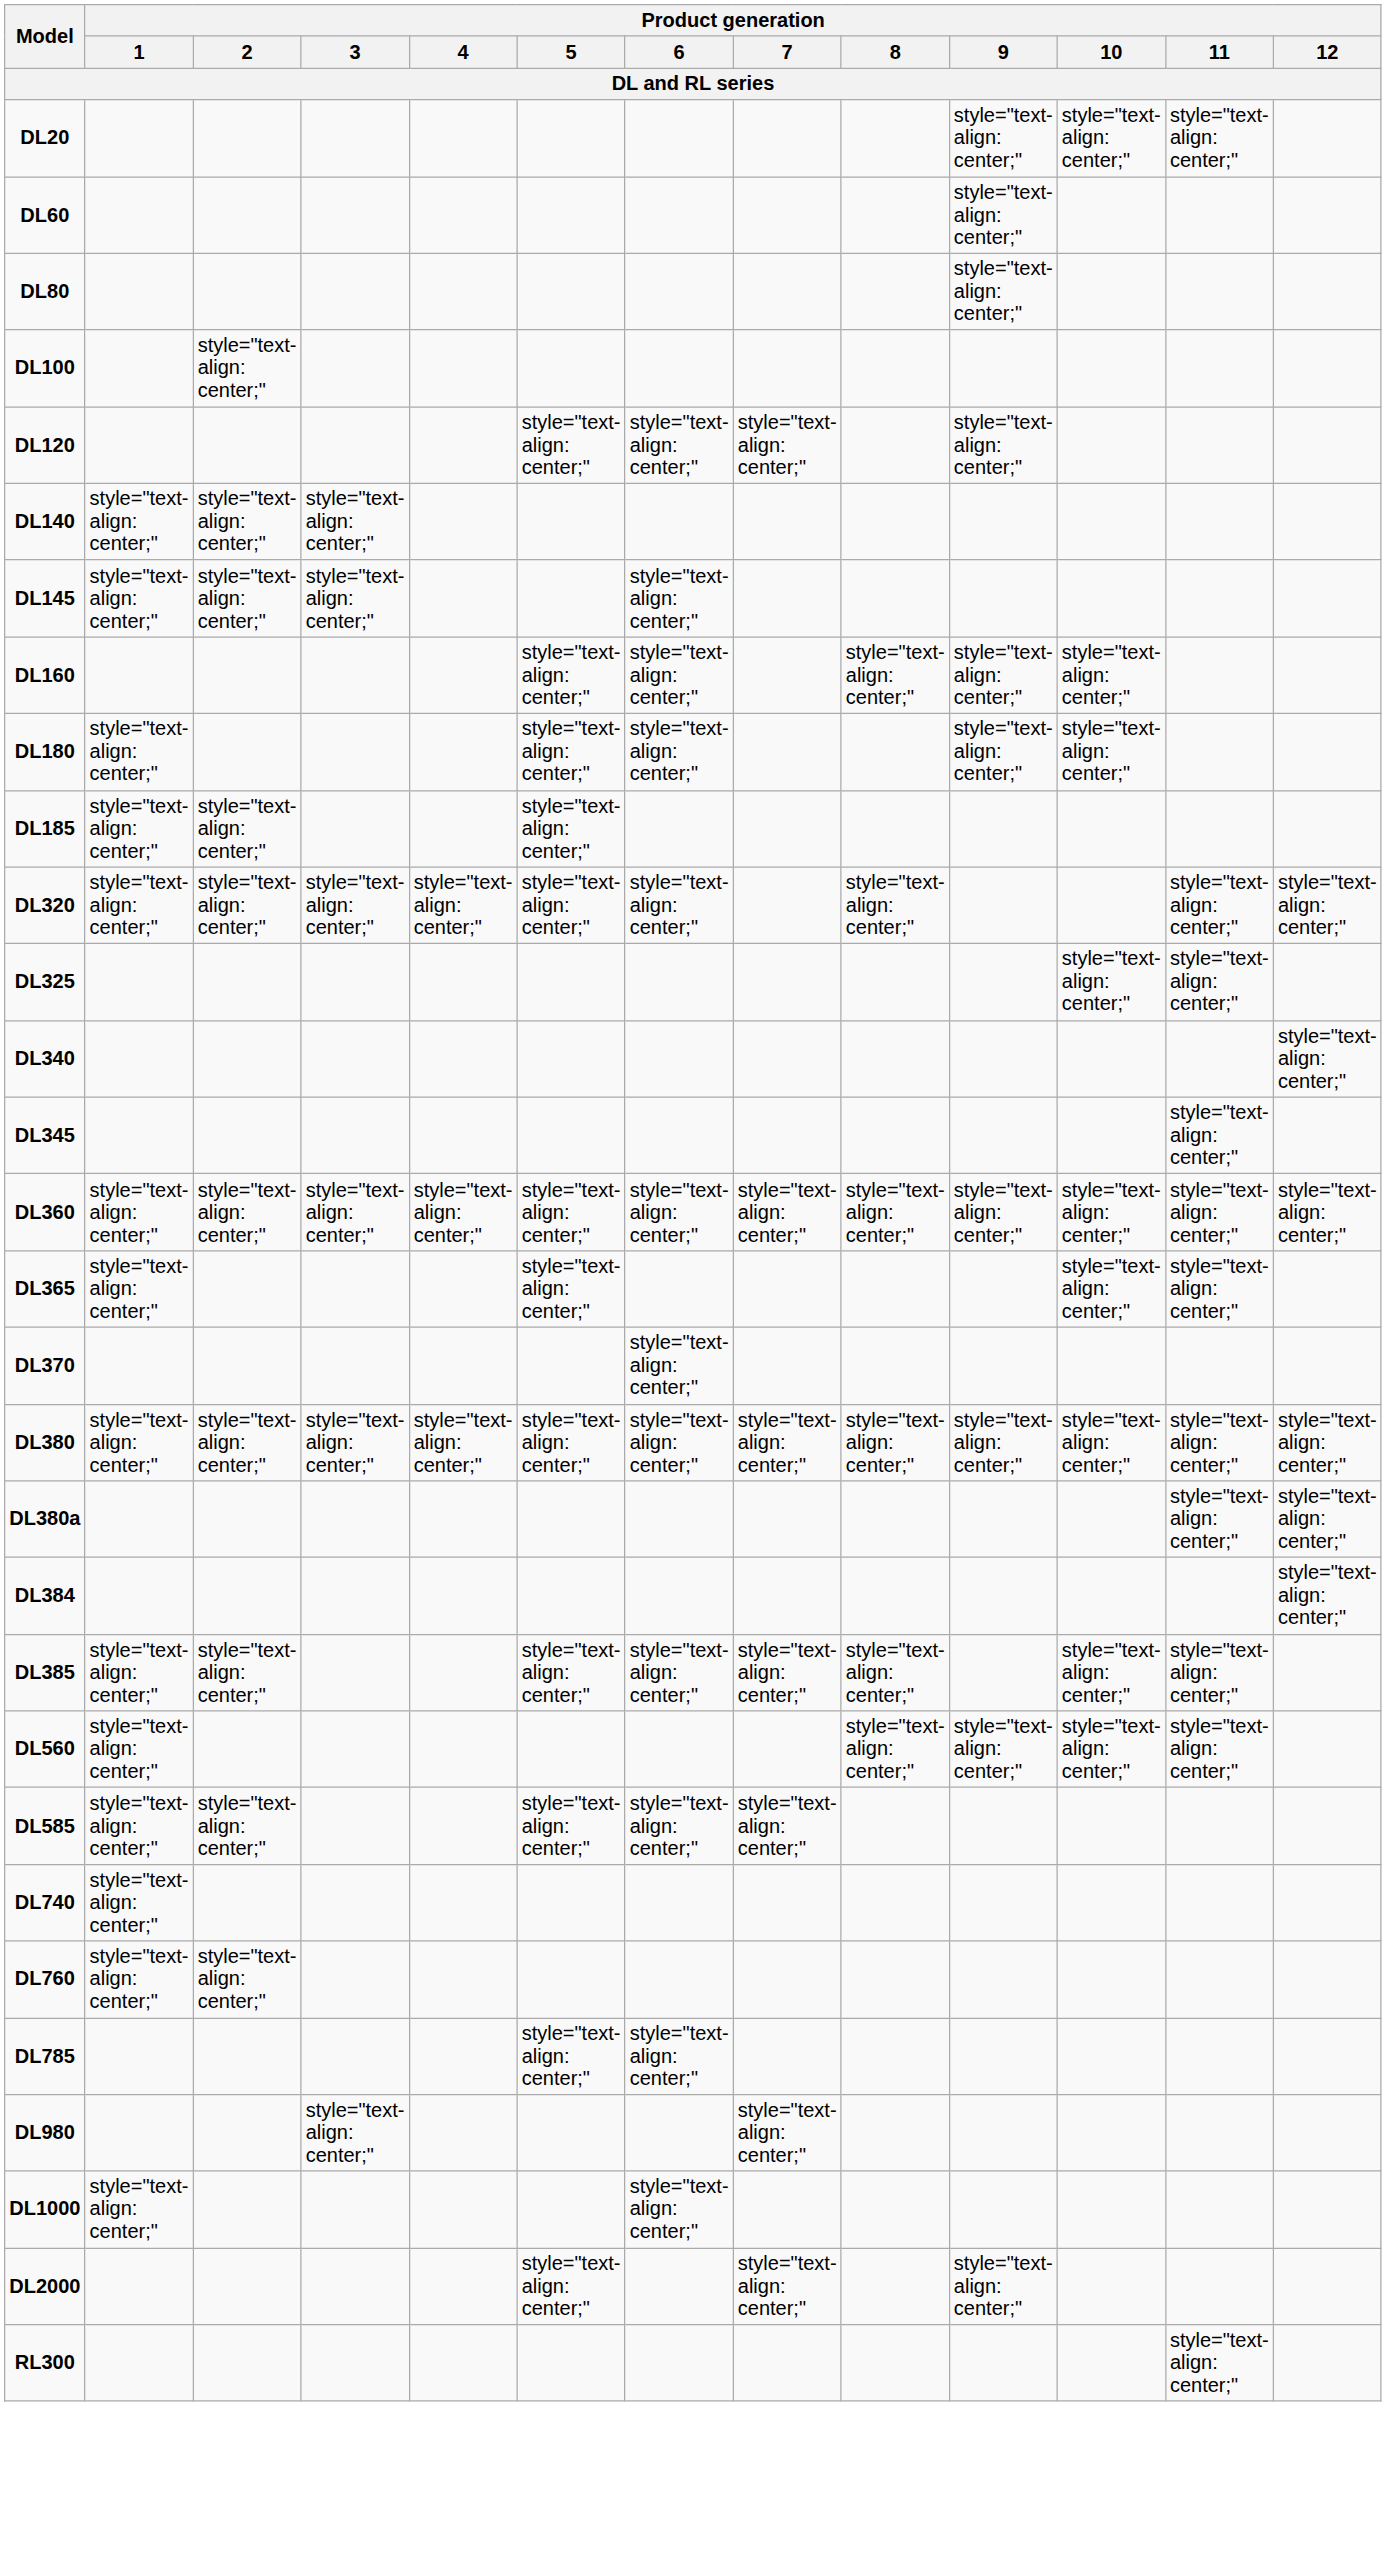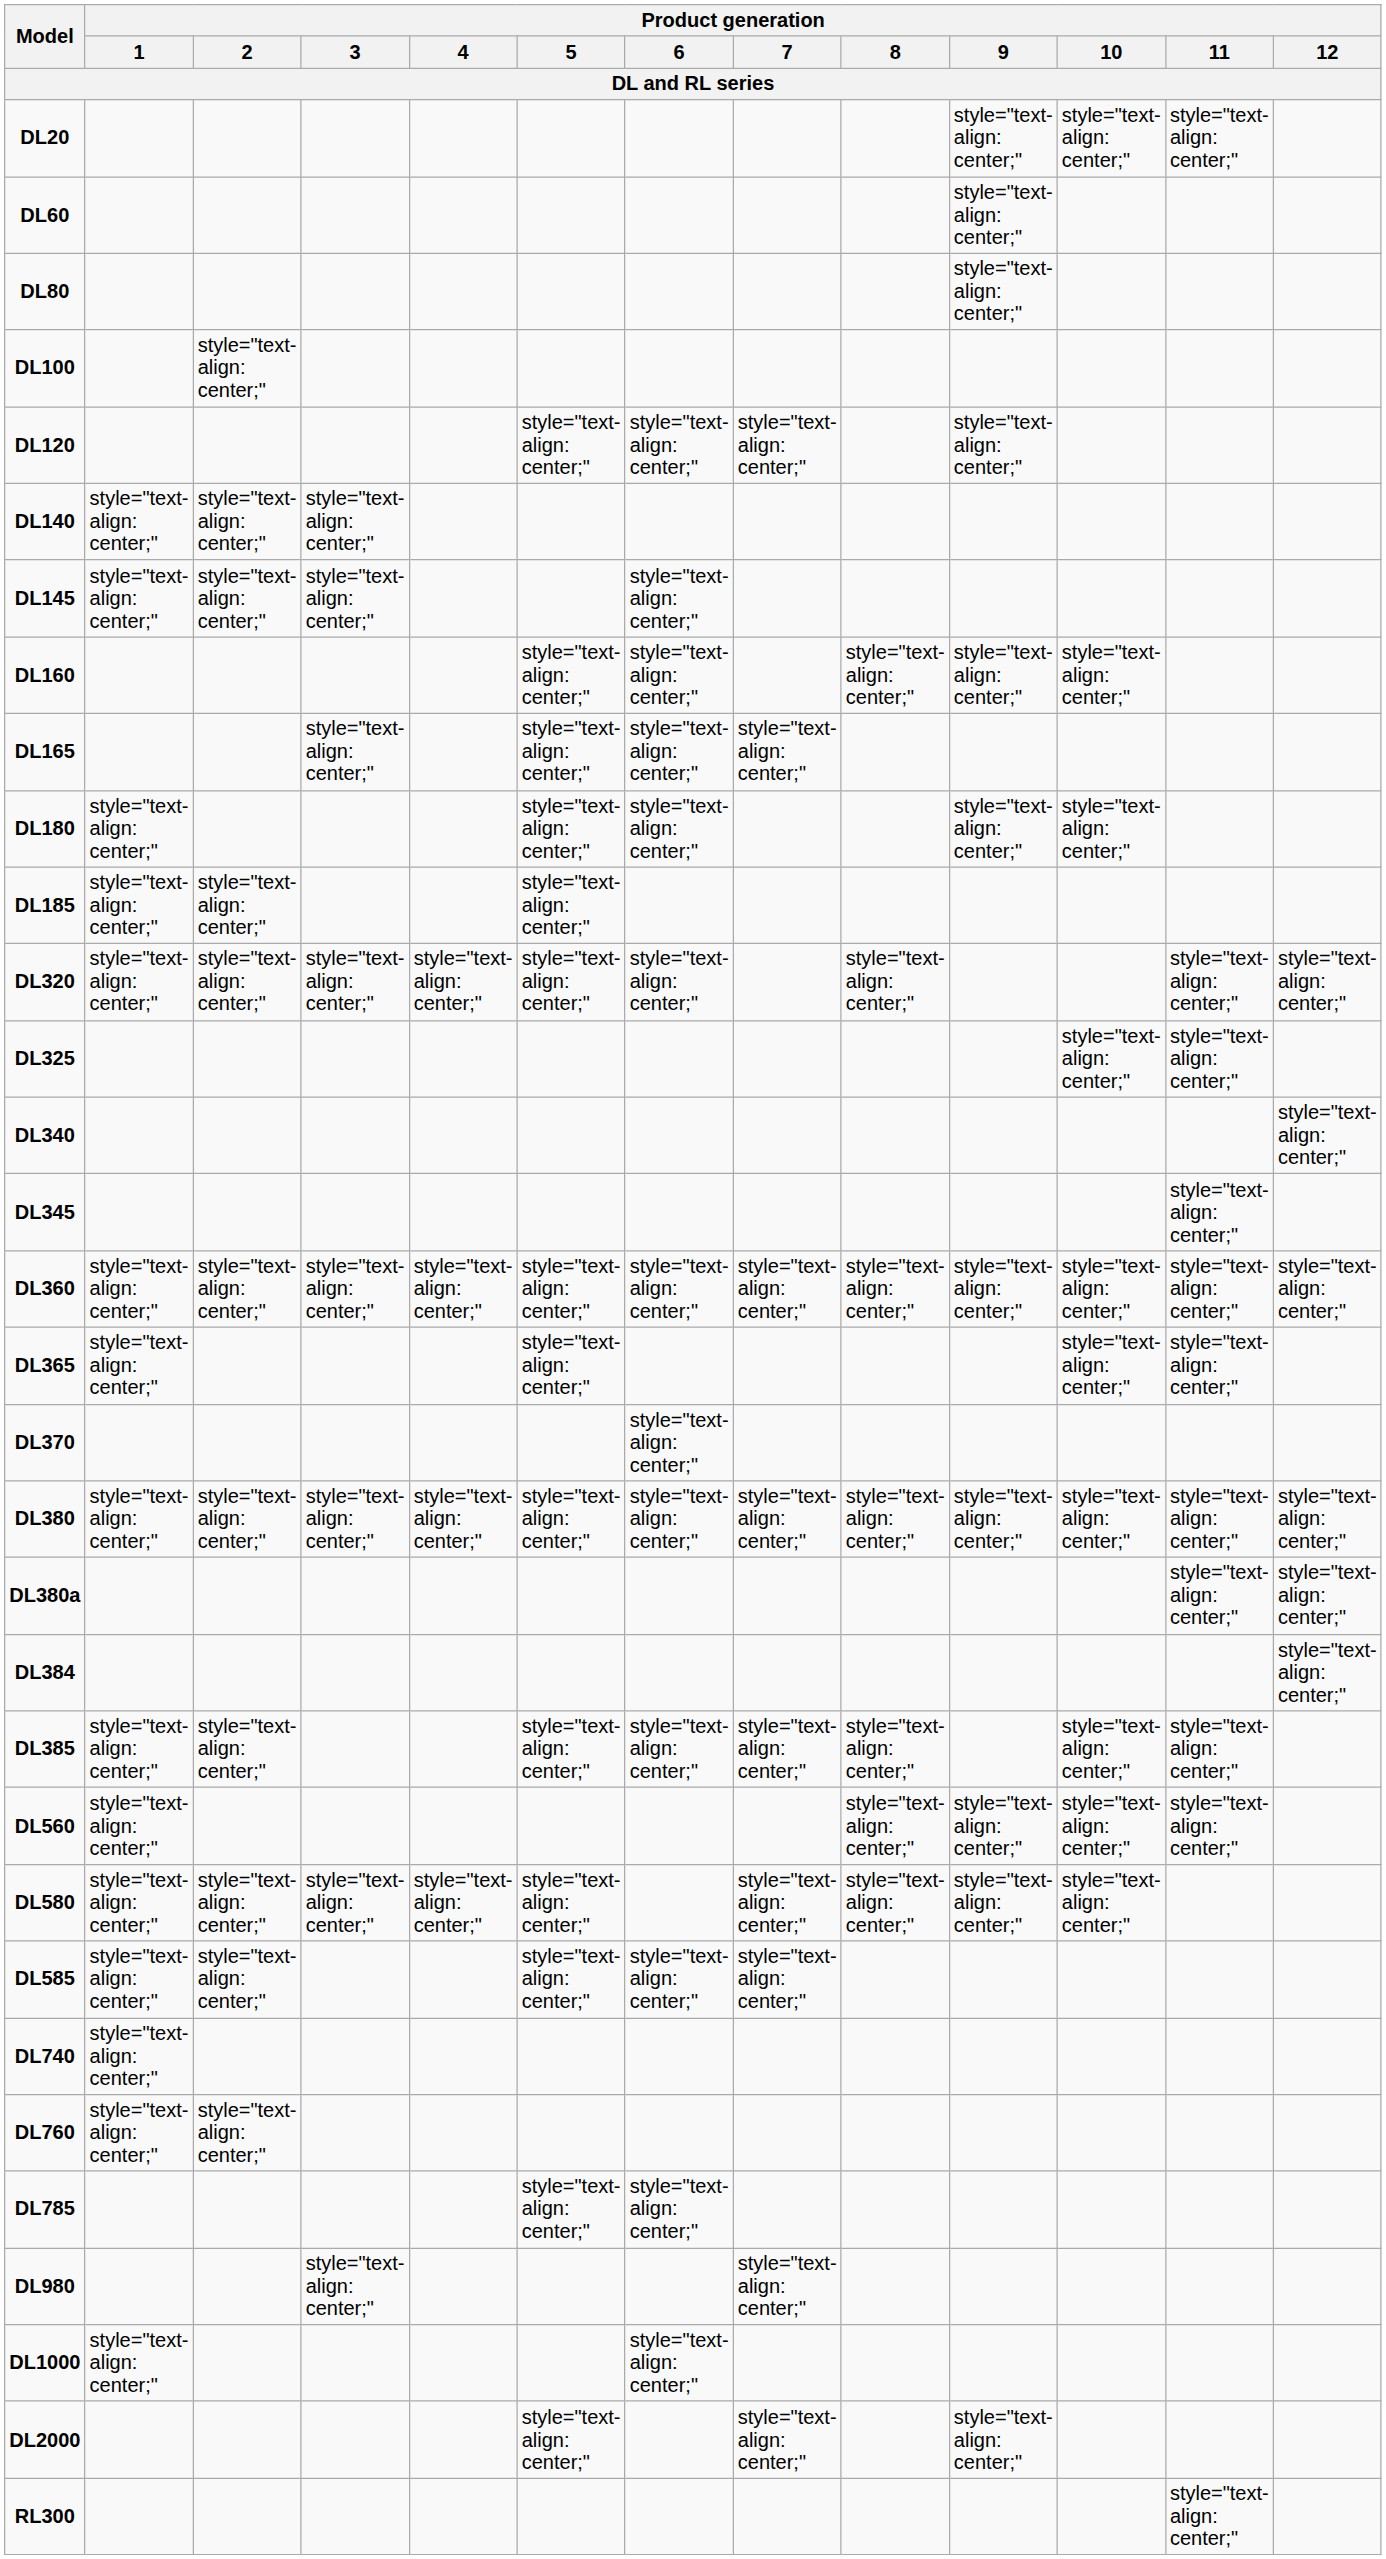+ row: (45, 751)
+ row: (45, 1902)
